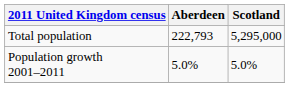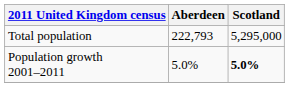(244, 64) normal -> (245, 64) bold
